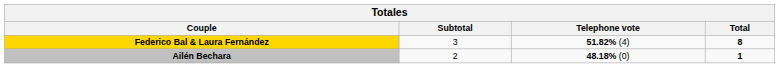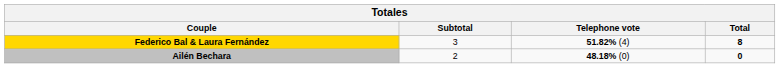(740, 56) 1 -> (740, 56) 0
